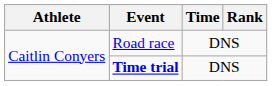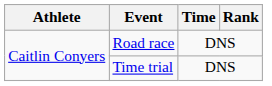(145, 68) bold -> (143, 68) normal
